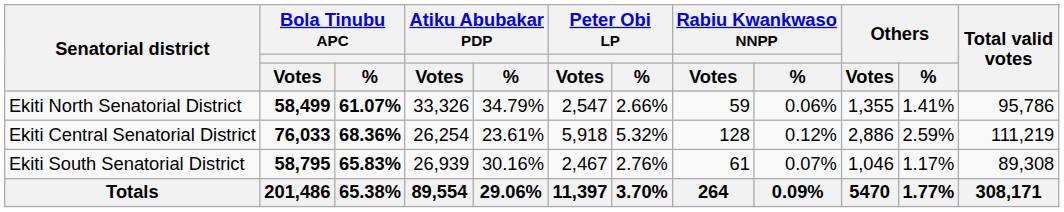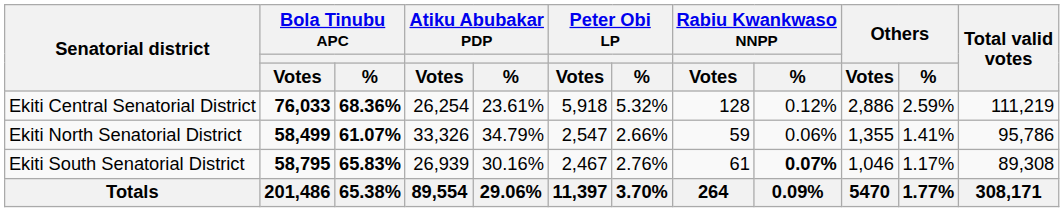rows swapped: (132, 135) <-> (125, 106)
(811, 164) normal -> (811, 164) bold
